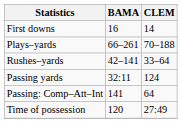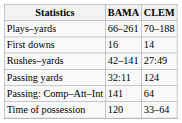rows swapped: (31, 28) <-> (31, 45)
(157, 61) 33–64 -> (156, 61) 27:49
(156, 110) 27:49 -> (157, 110) 33–64
